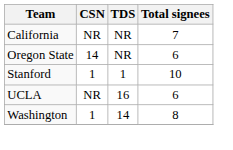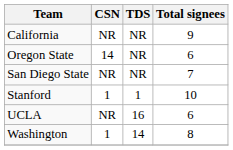(175, 34) 7 -> (190, 34) 9
+ row: (48, 74)
